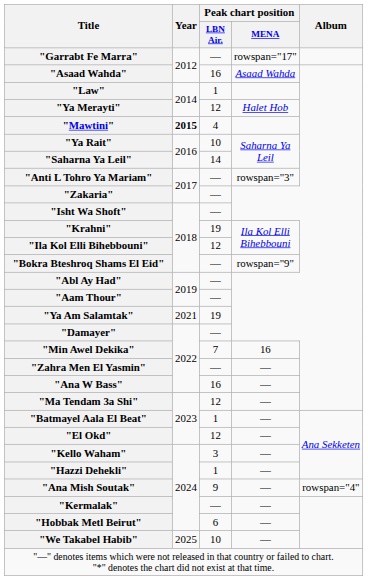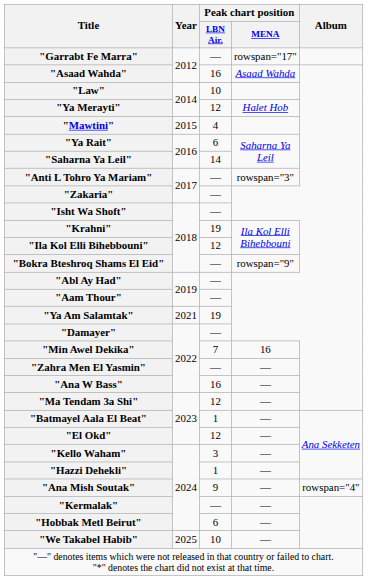(215, 91) 1 -> (215, 91) 10
(186, 125) bold -> (186, 125) normal
(215, 142) 10 -> (215, 142) 6
